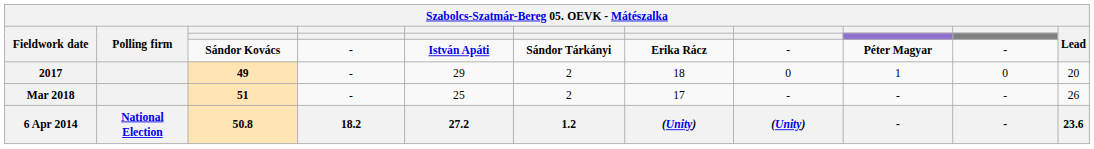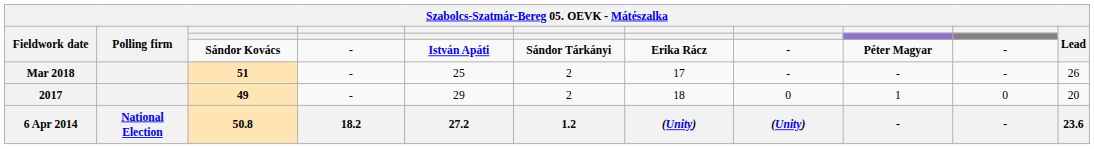rows swapped: (51, 95) <-> (51, 73)
